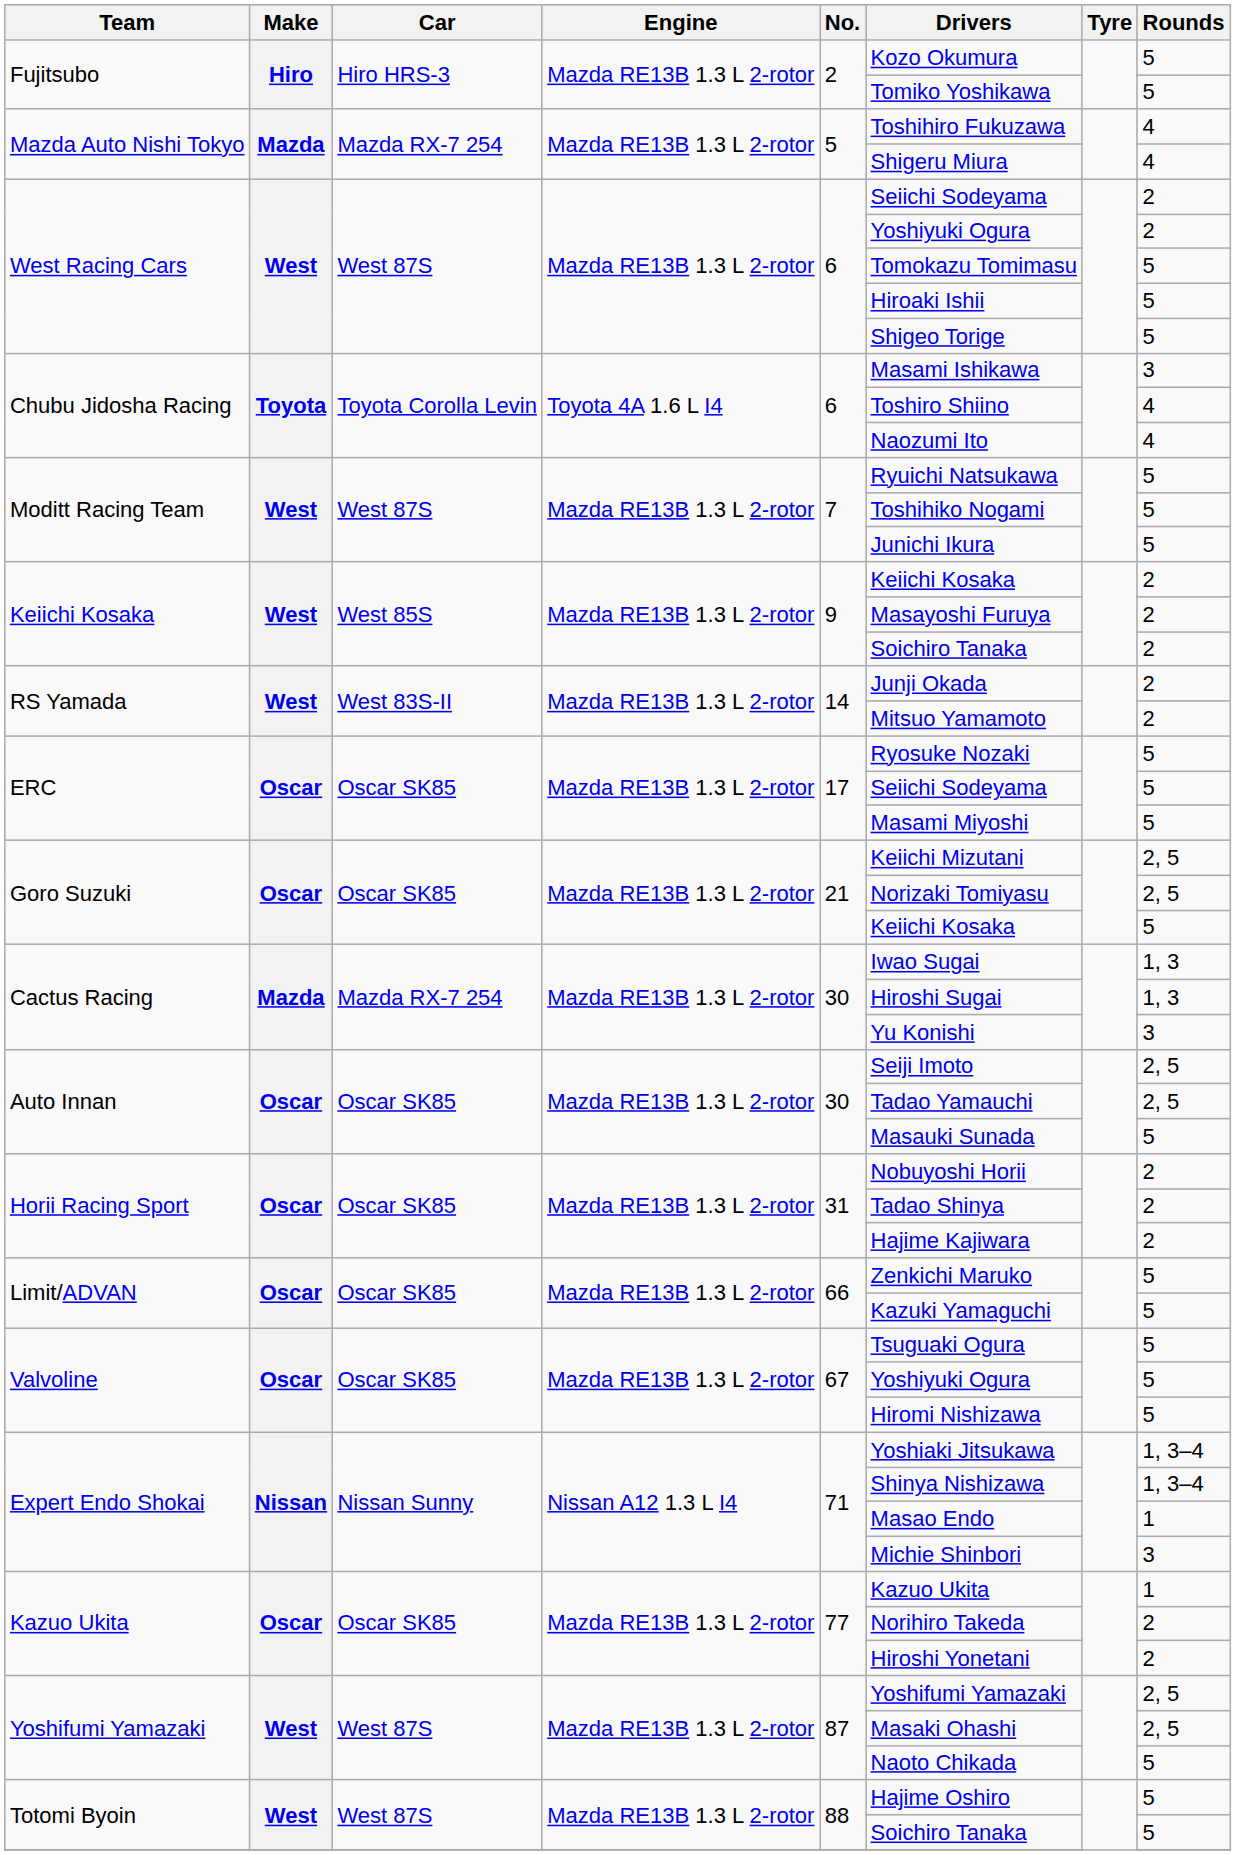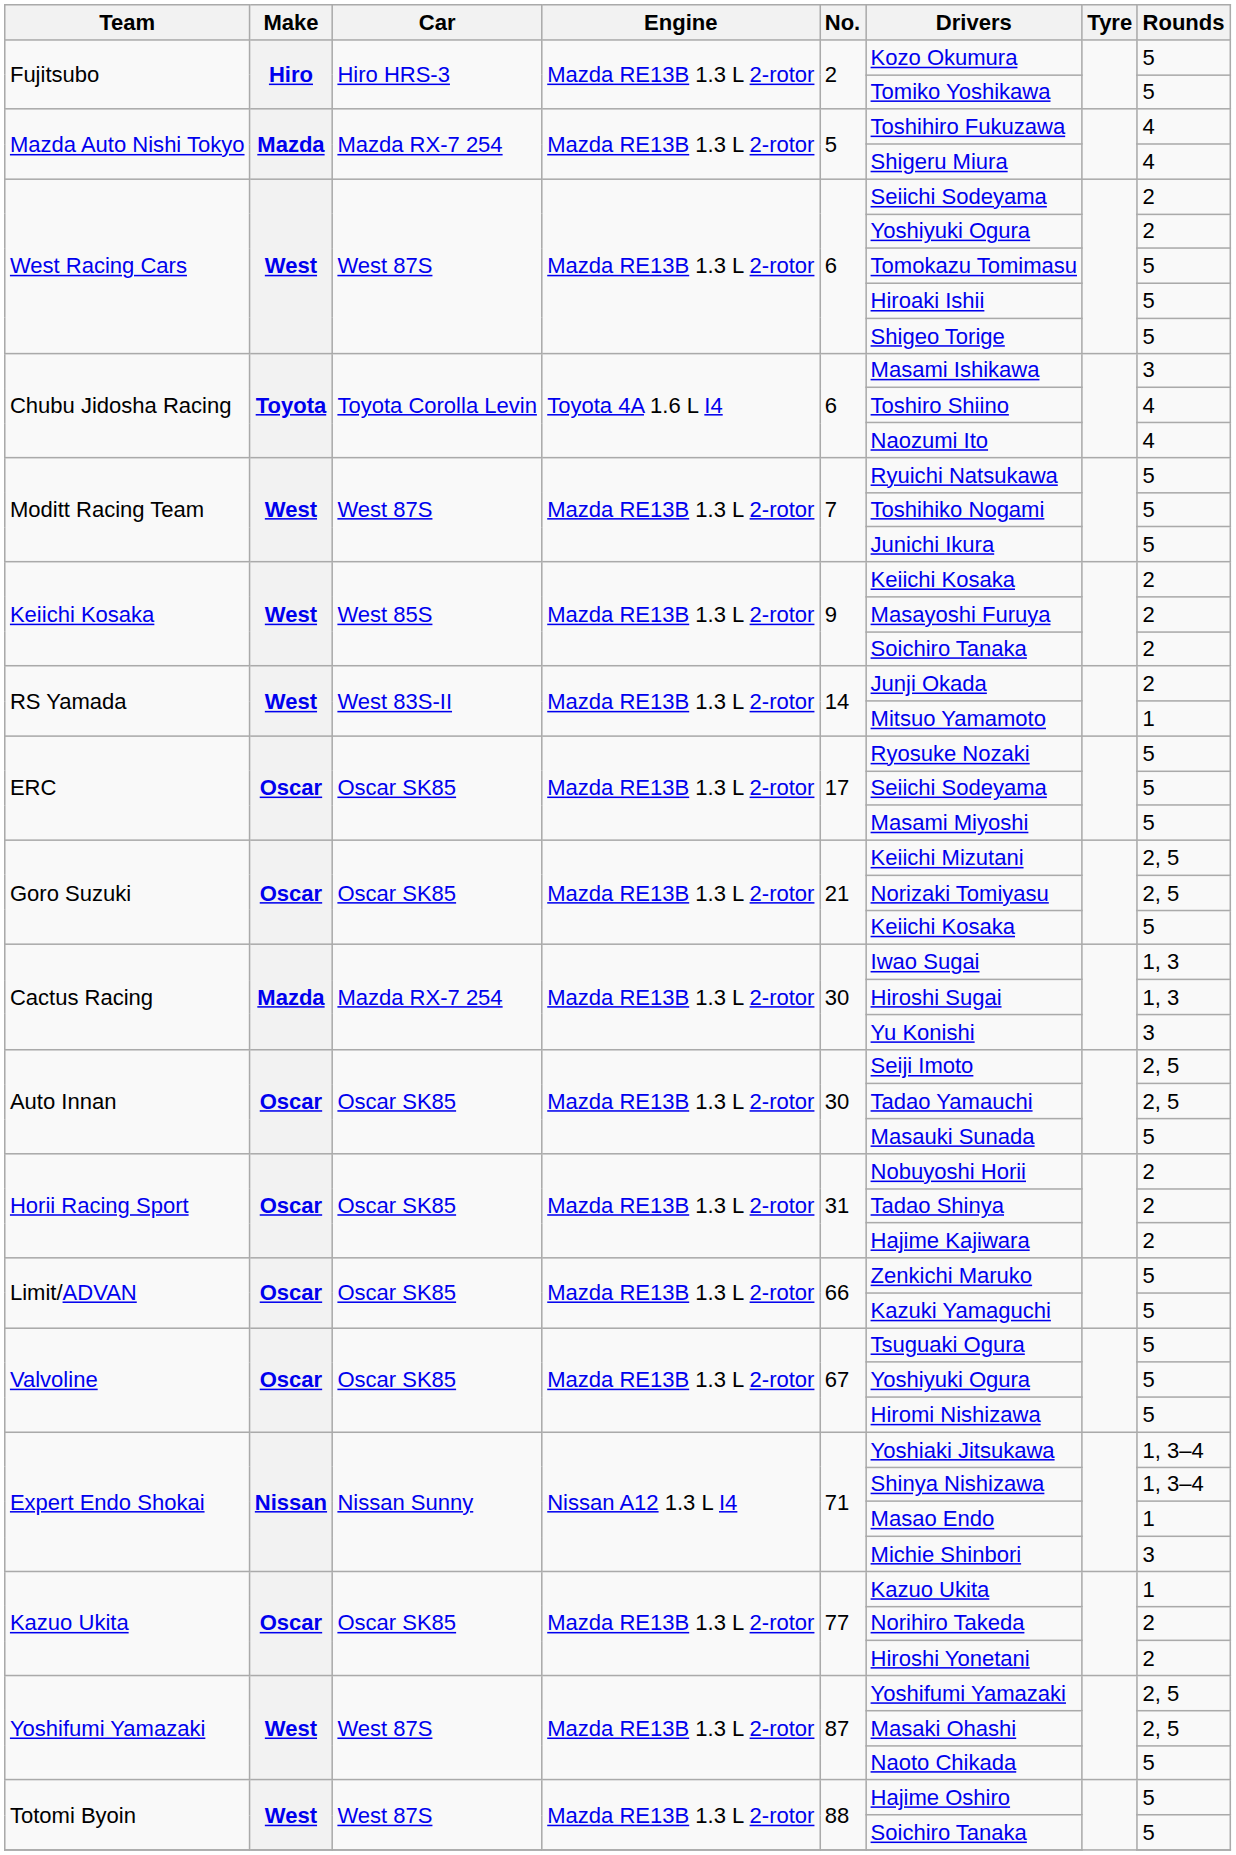(1149, 719) 2 -> (1149, 719) 1
